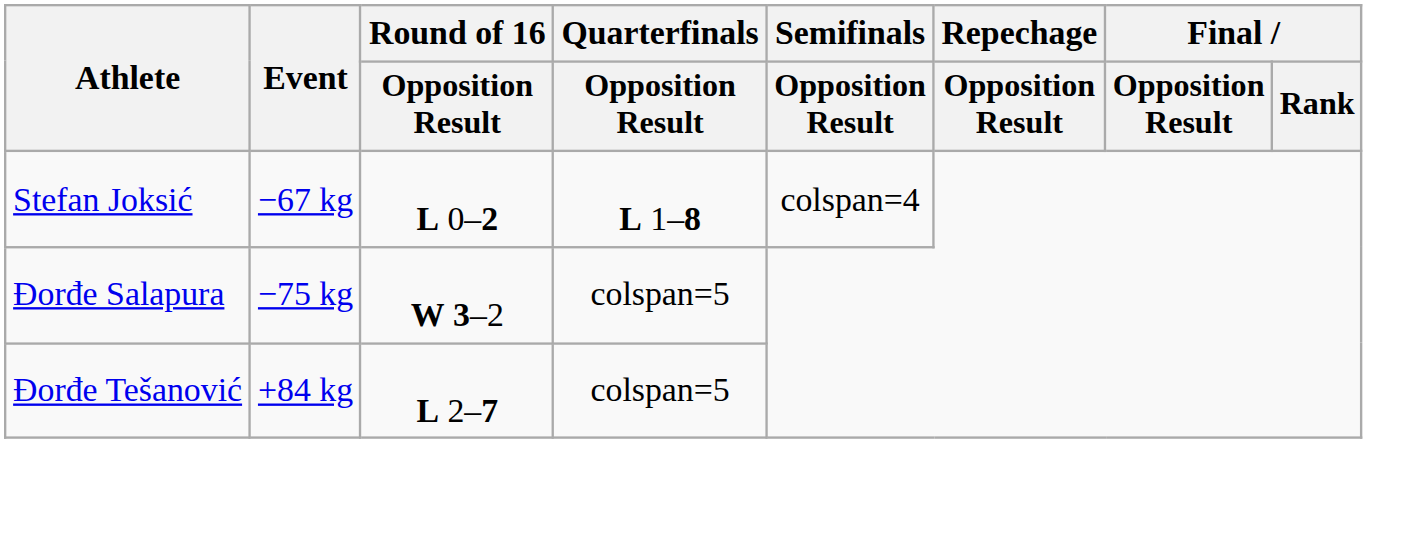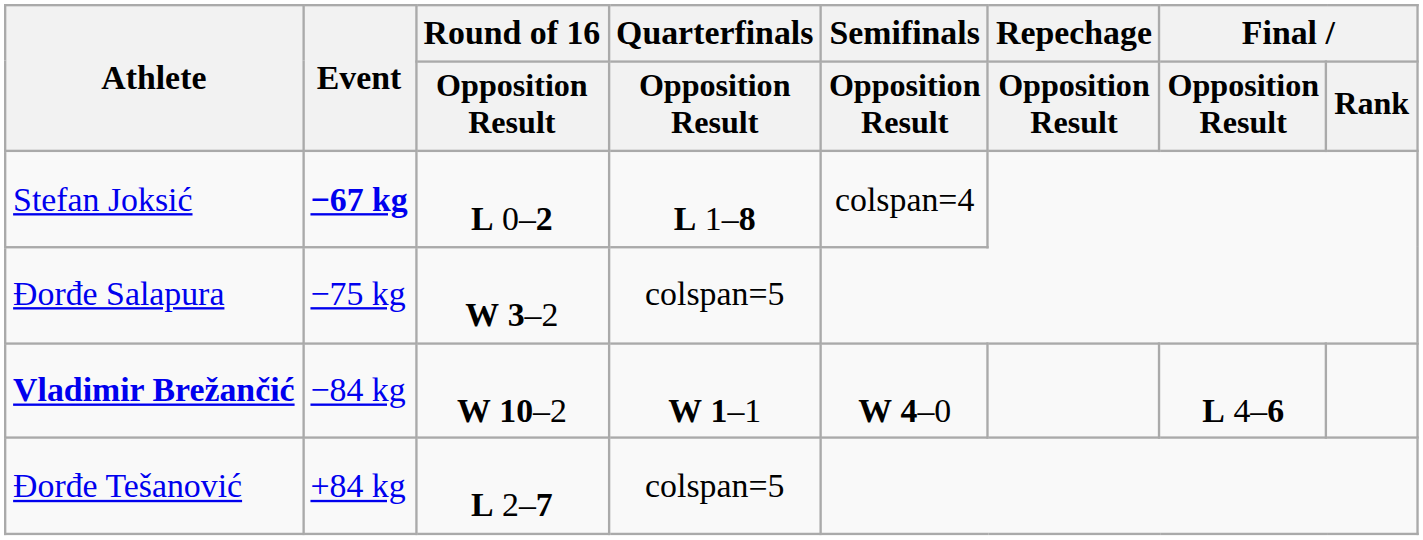(306, 198) normal -> (359, 198) bold
+ row: (154, 390)
